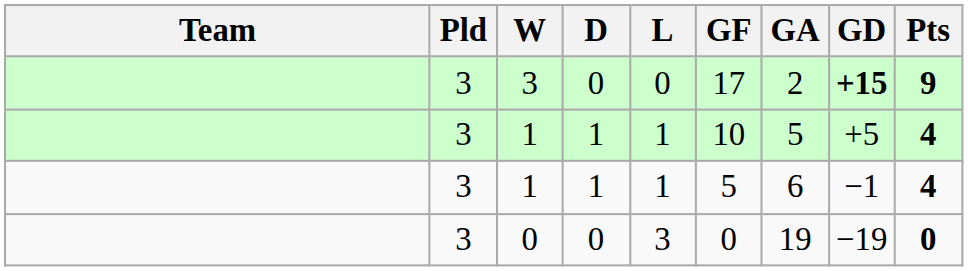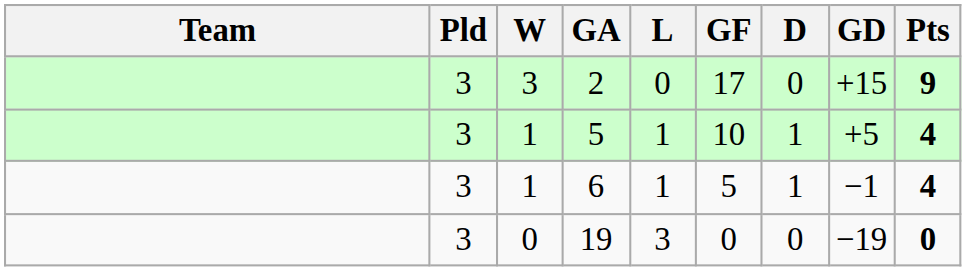columns swapped: (596, 30) <-> (795, 30)
(862, 82) bold -> (862, 82) normal
